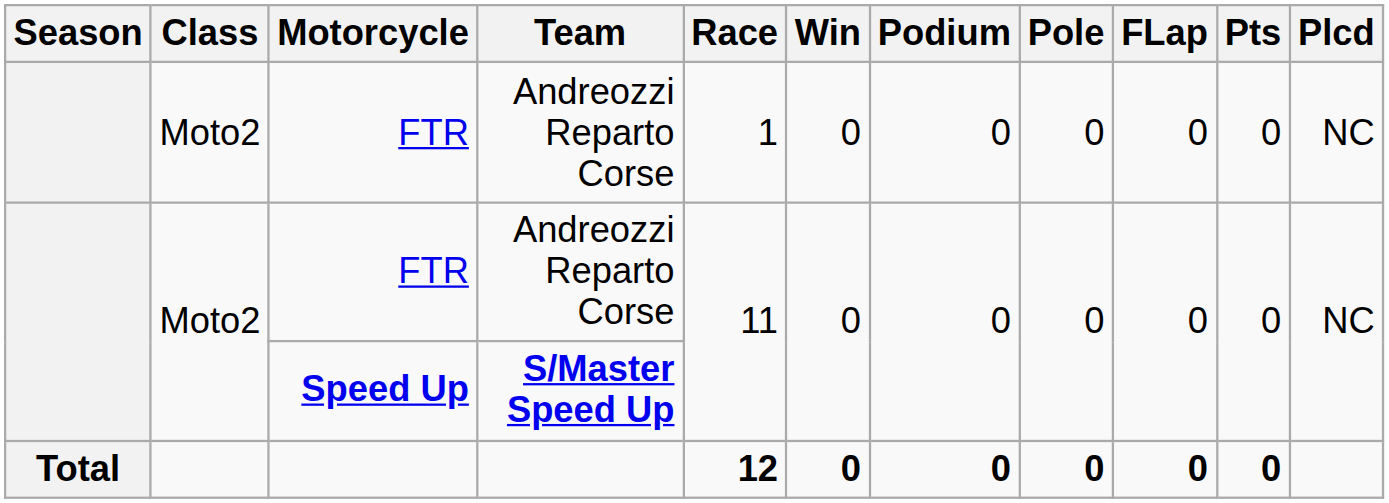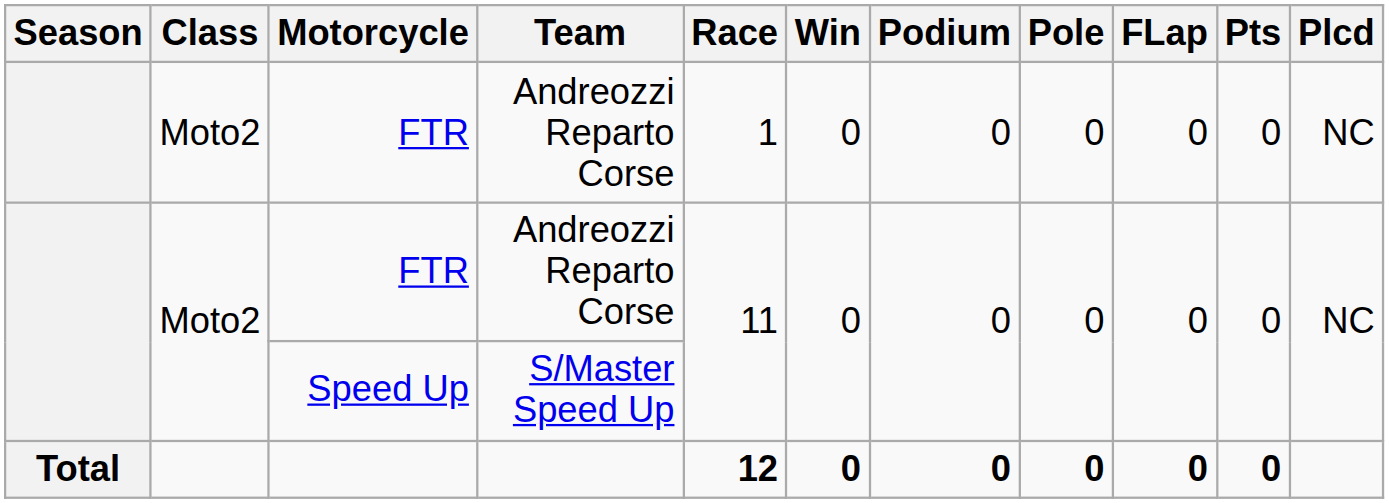(385, 389) bold -> (388, 389) normal
(591, 389) bold -> (594, 389) normal
